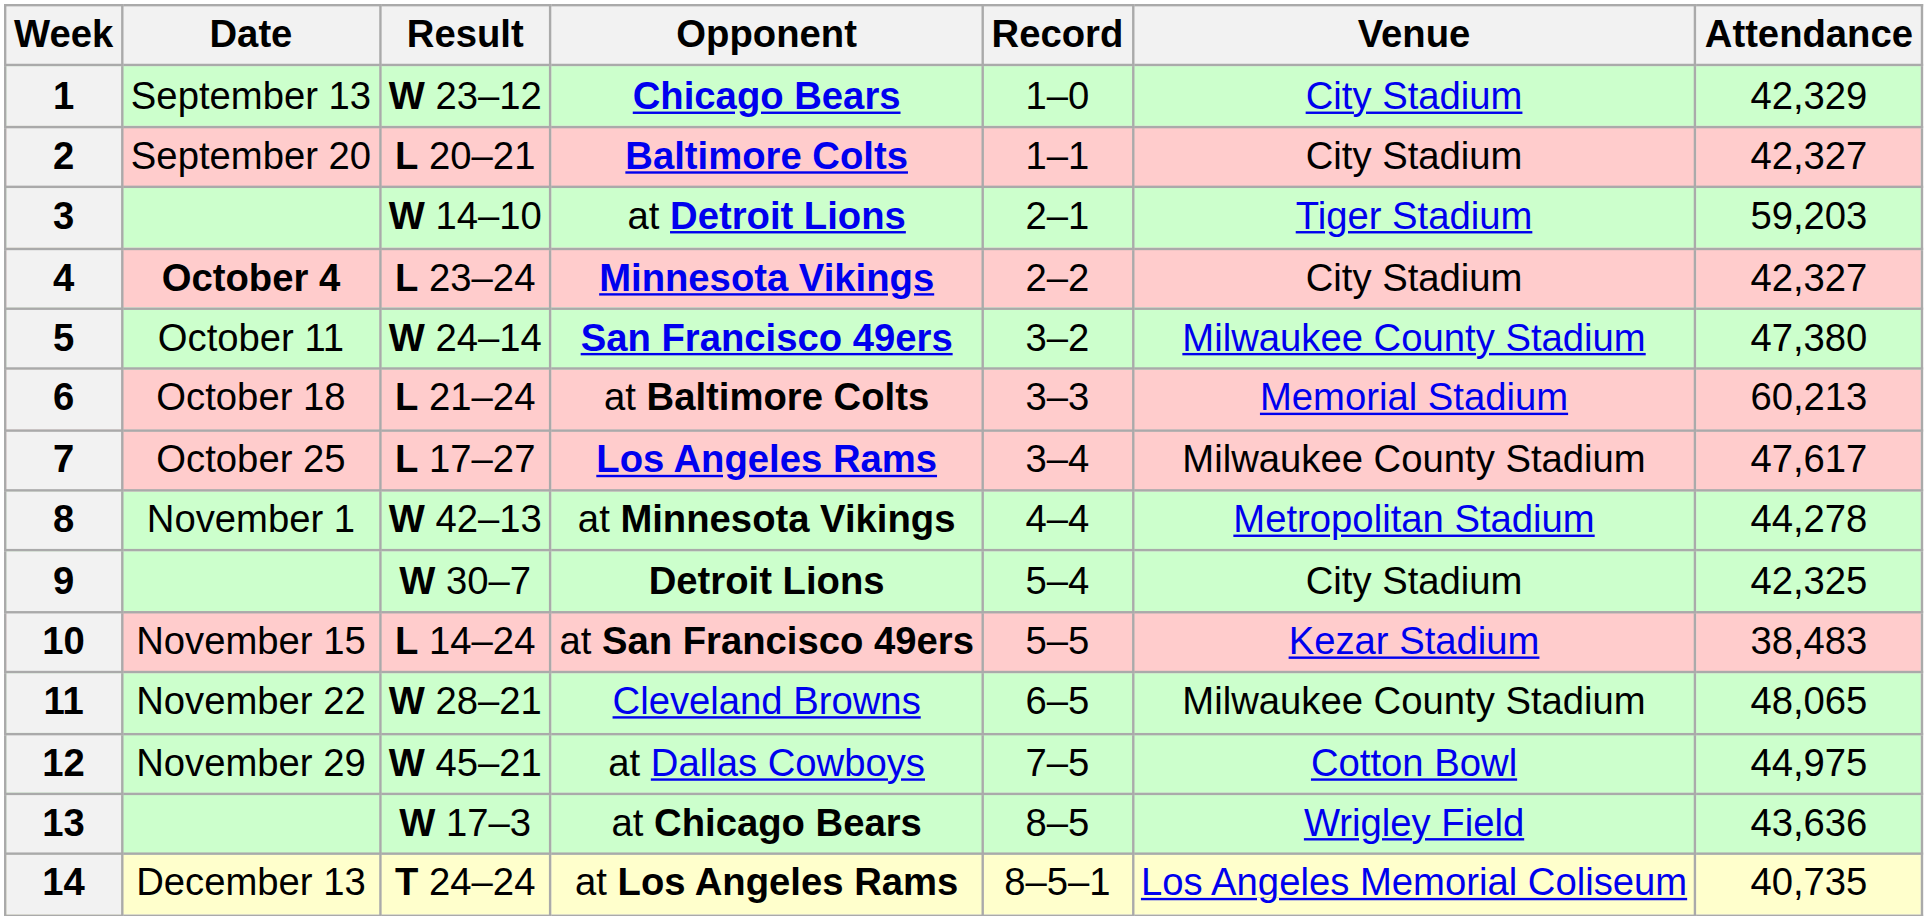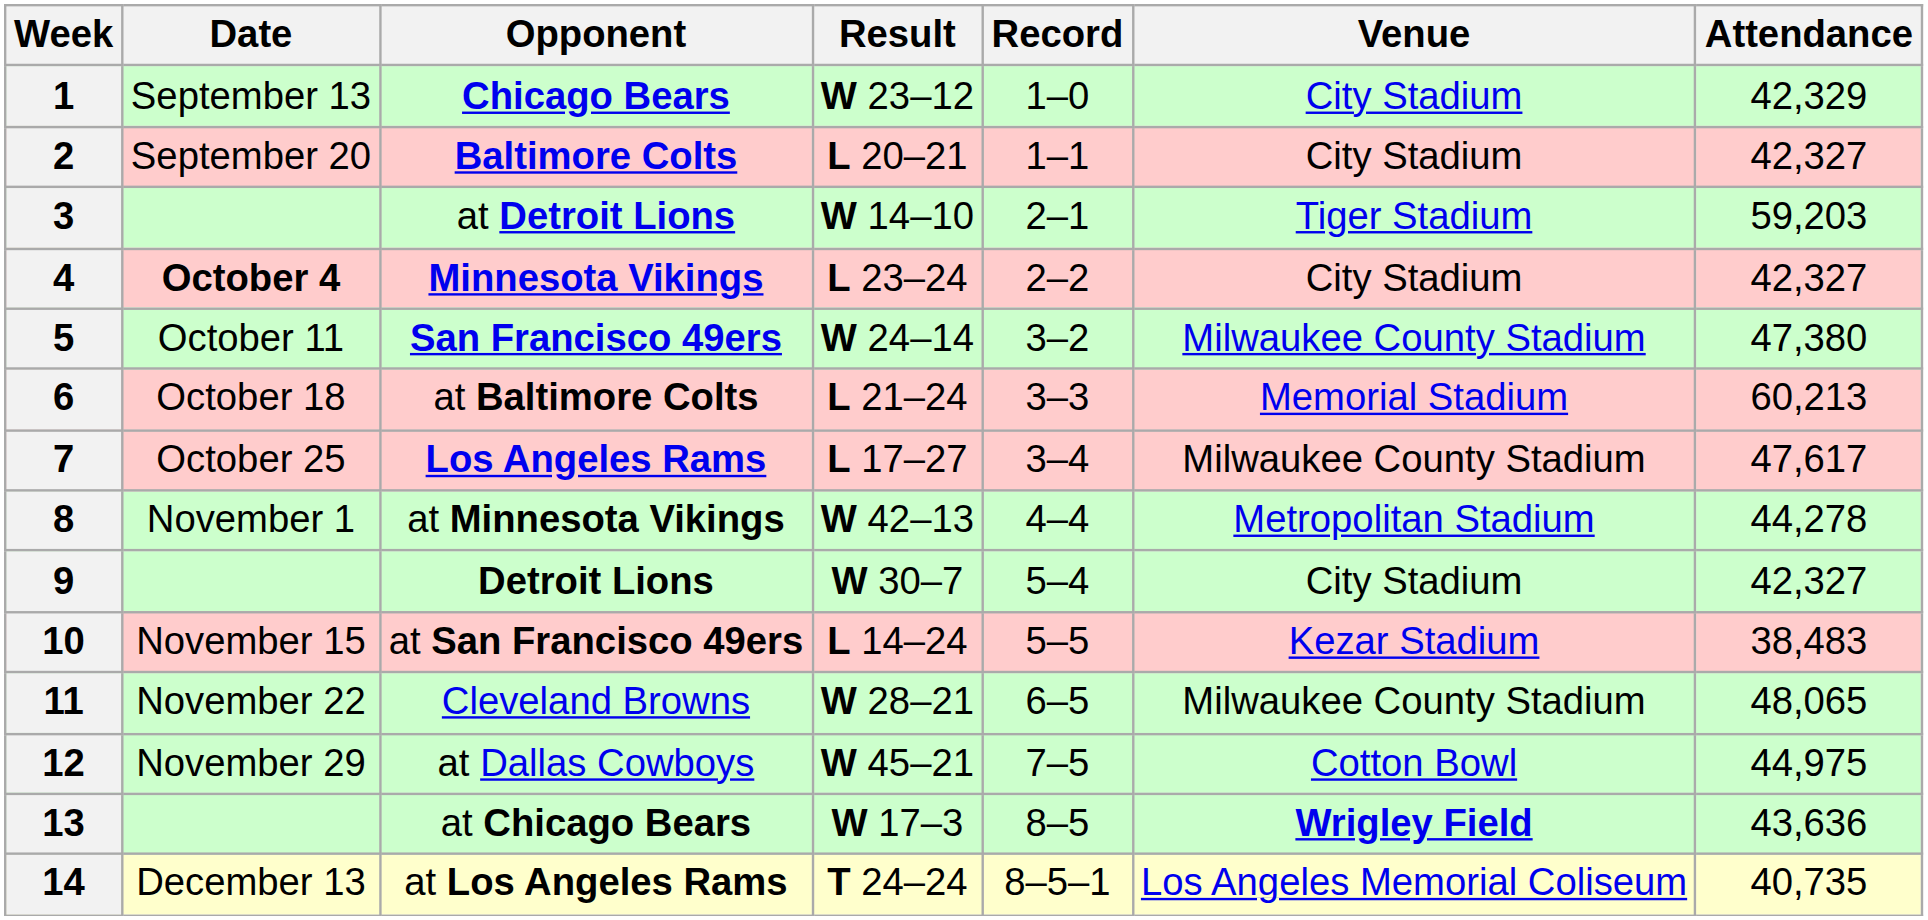columns swapped: (767, 34) <-> (465, 34)
(1809, 580) 42,325 -> (1809, 580) 42,327
(1414, 823) normal -> (1414, 823) bold
